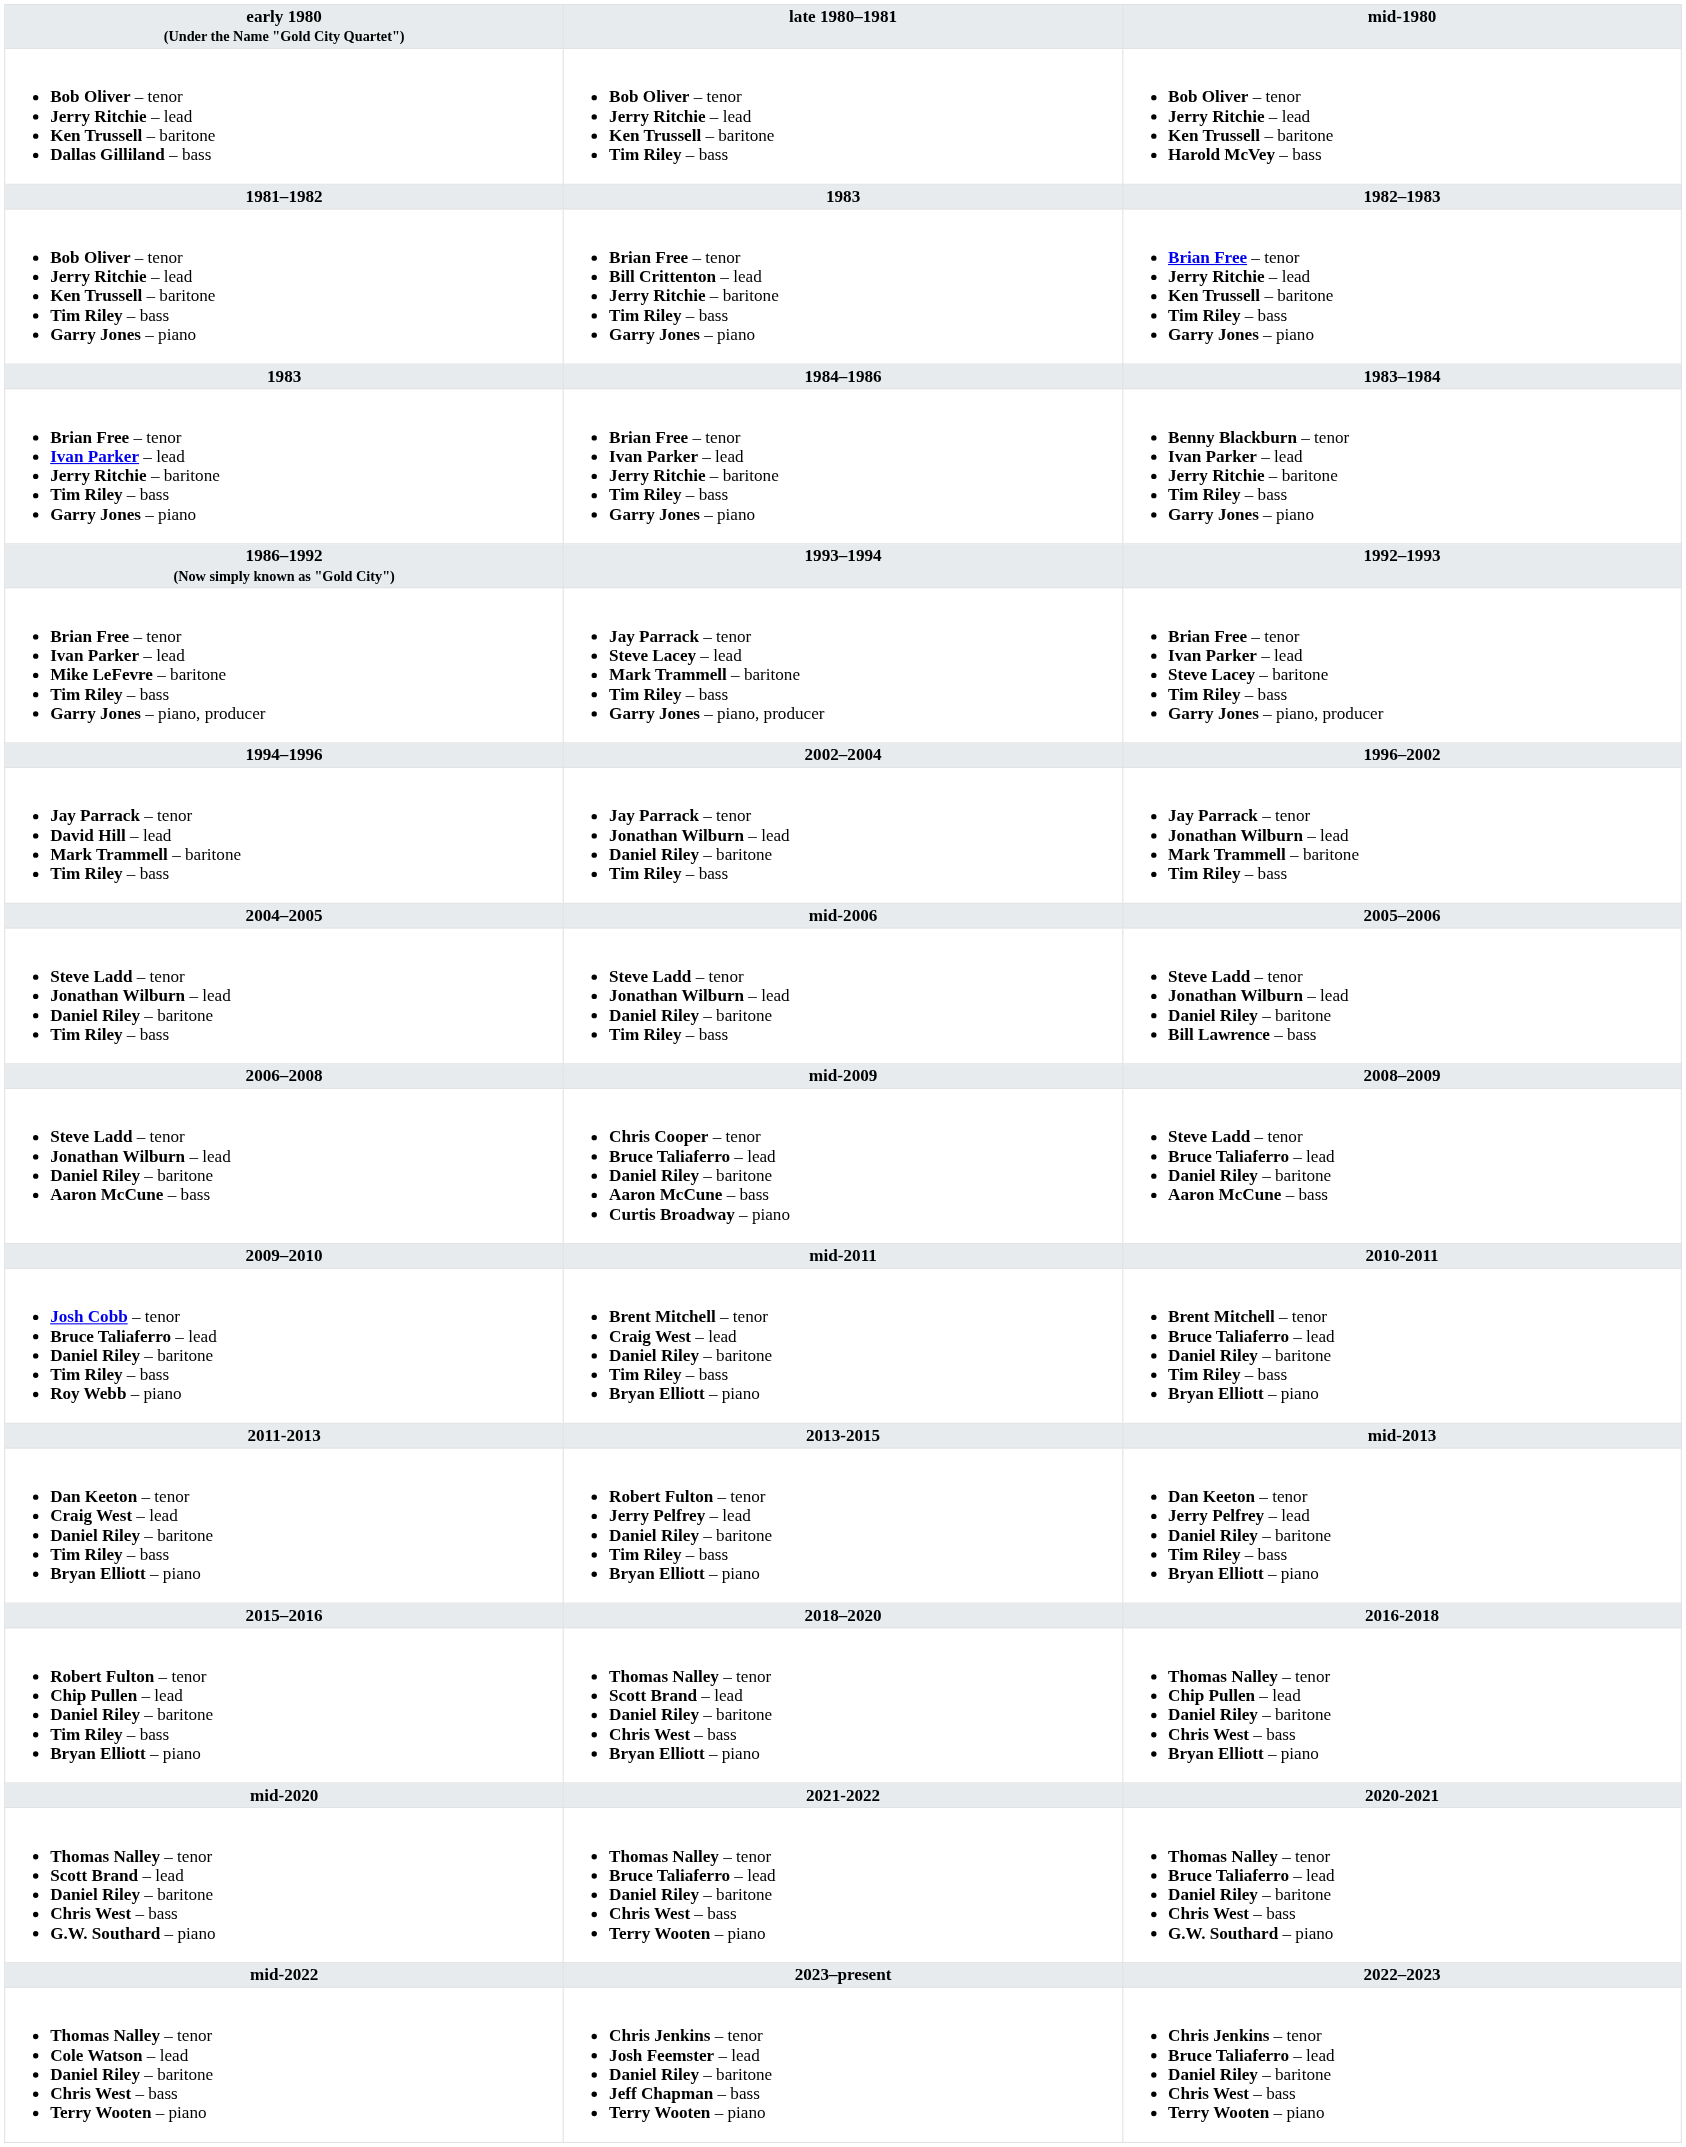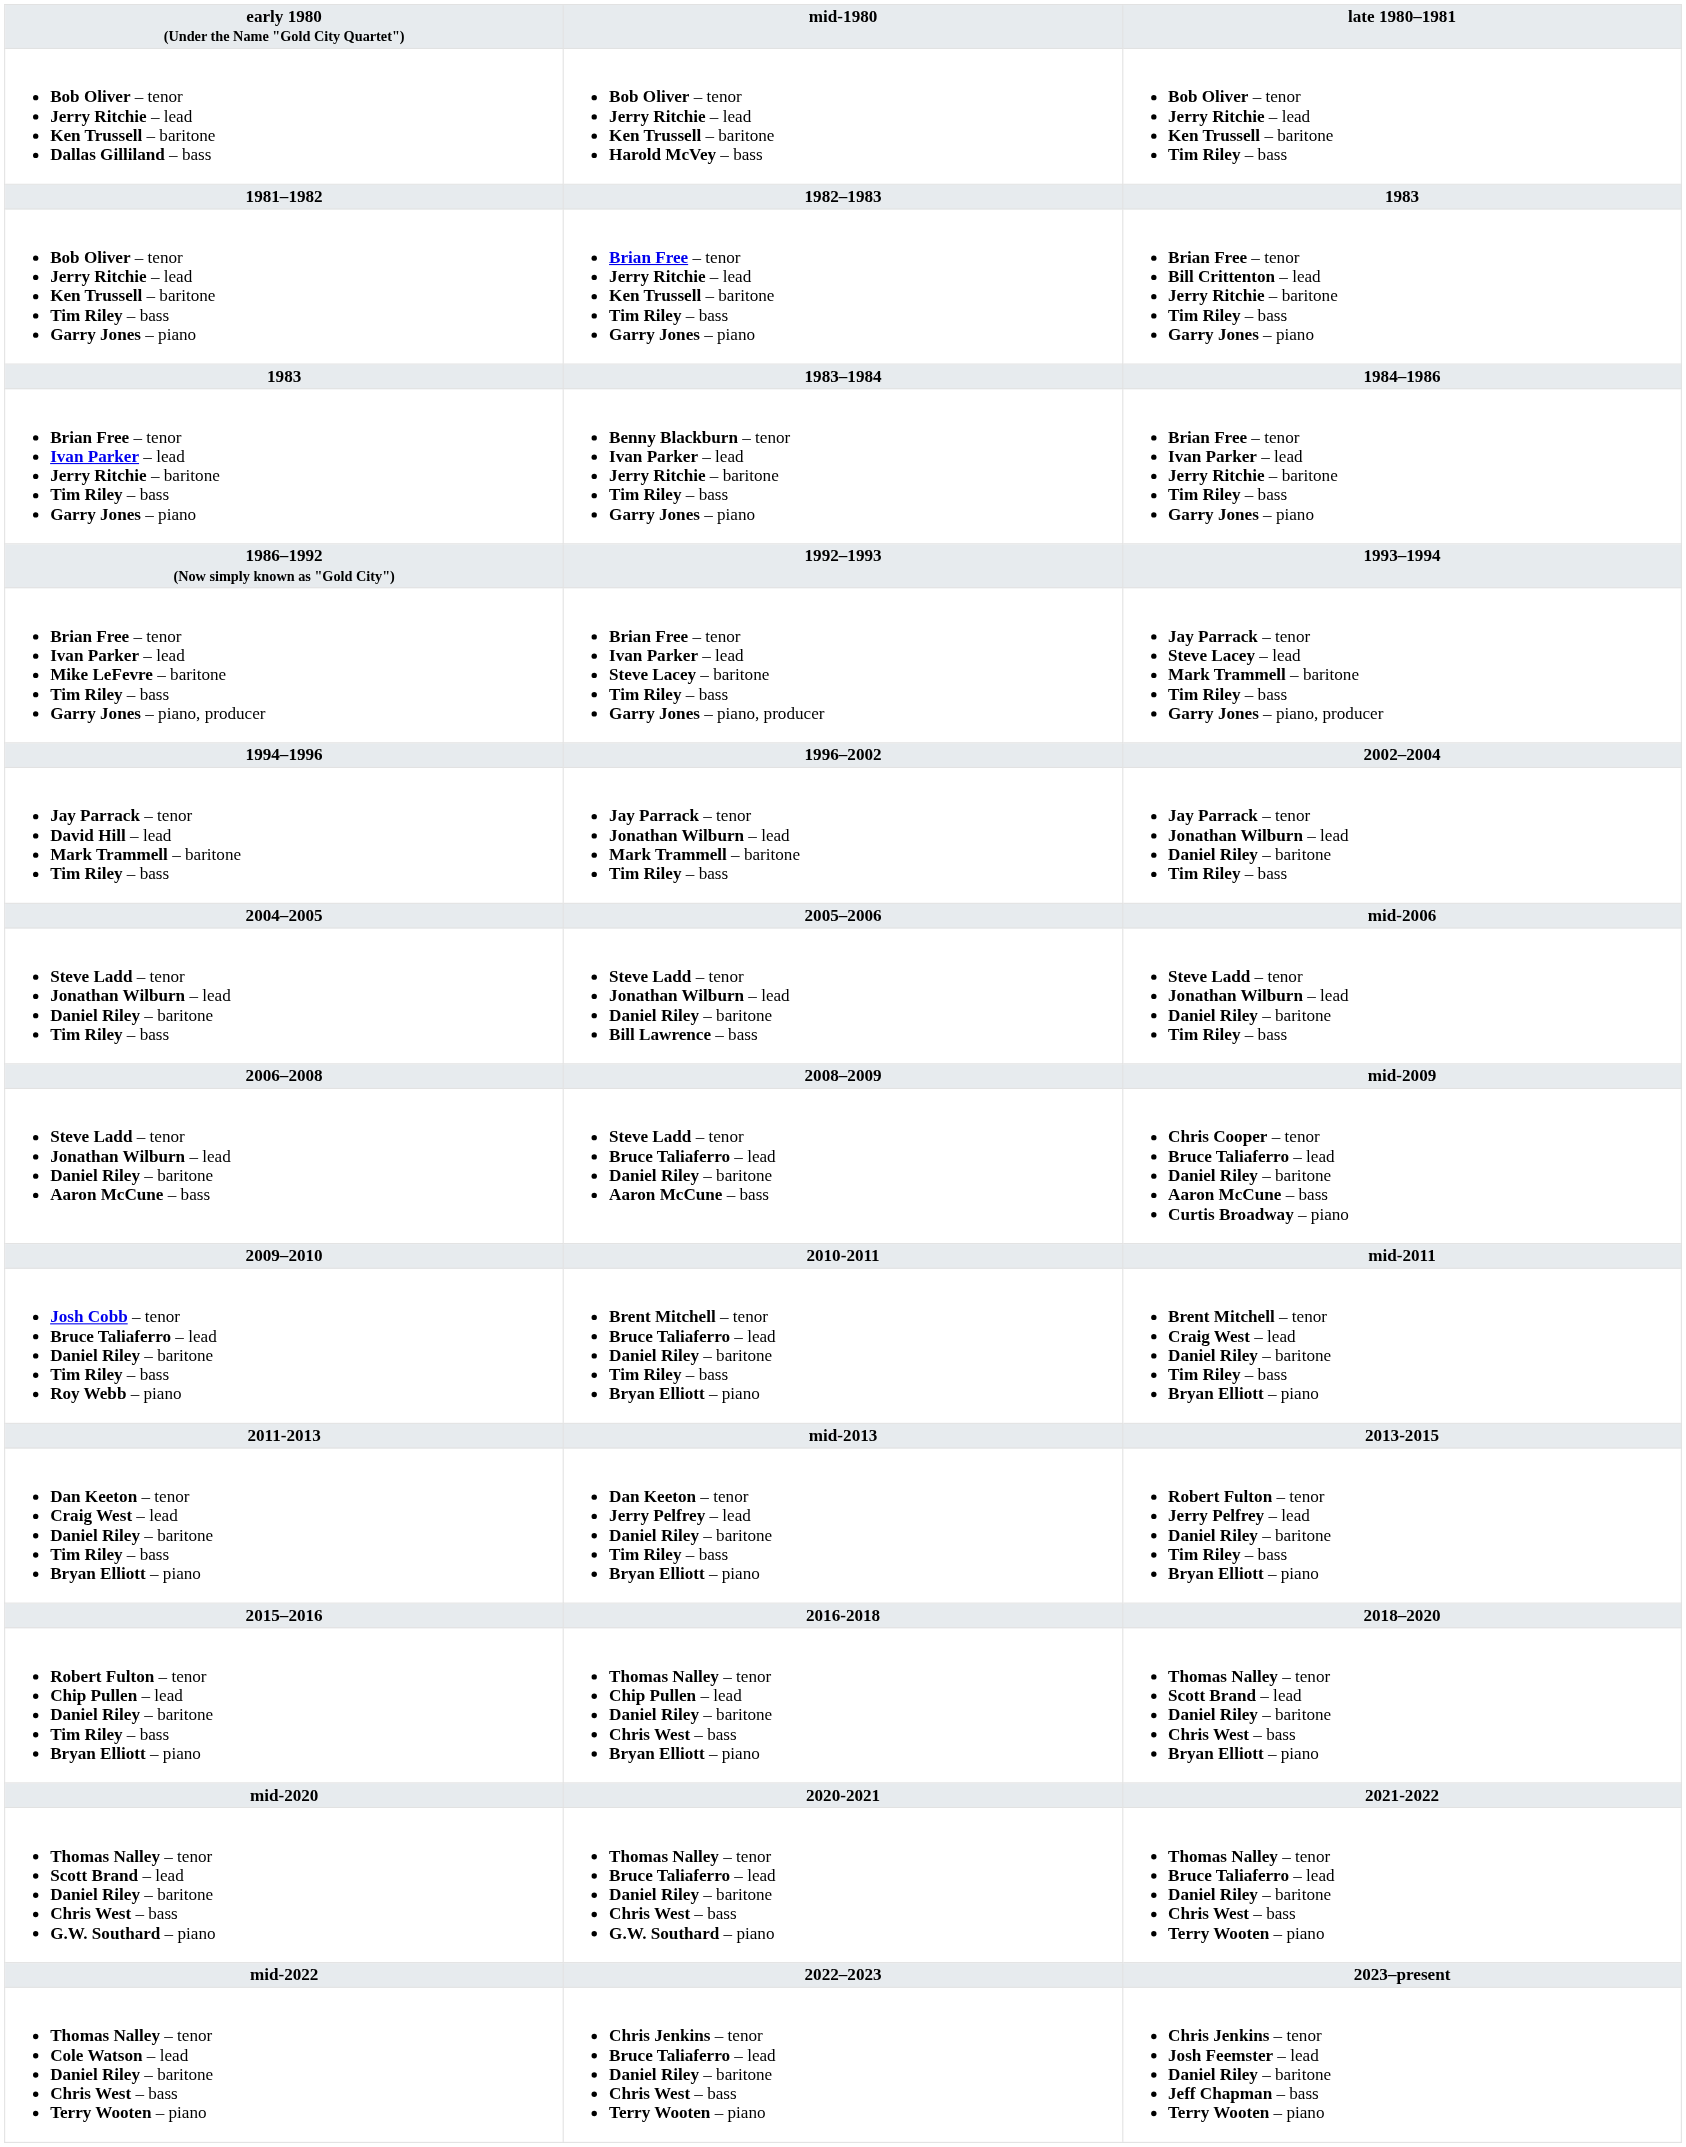columns swapped: (1402, 16) <-> (843, 16)
